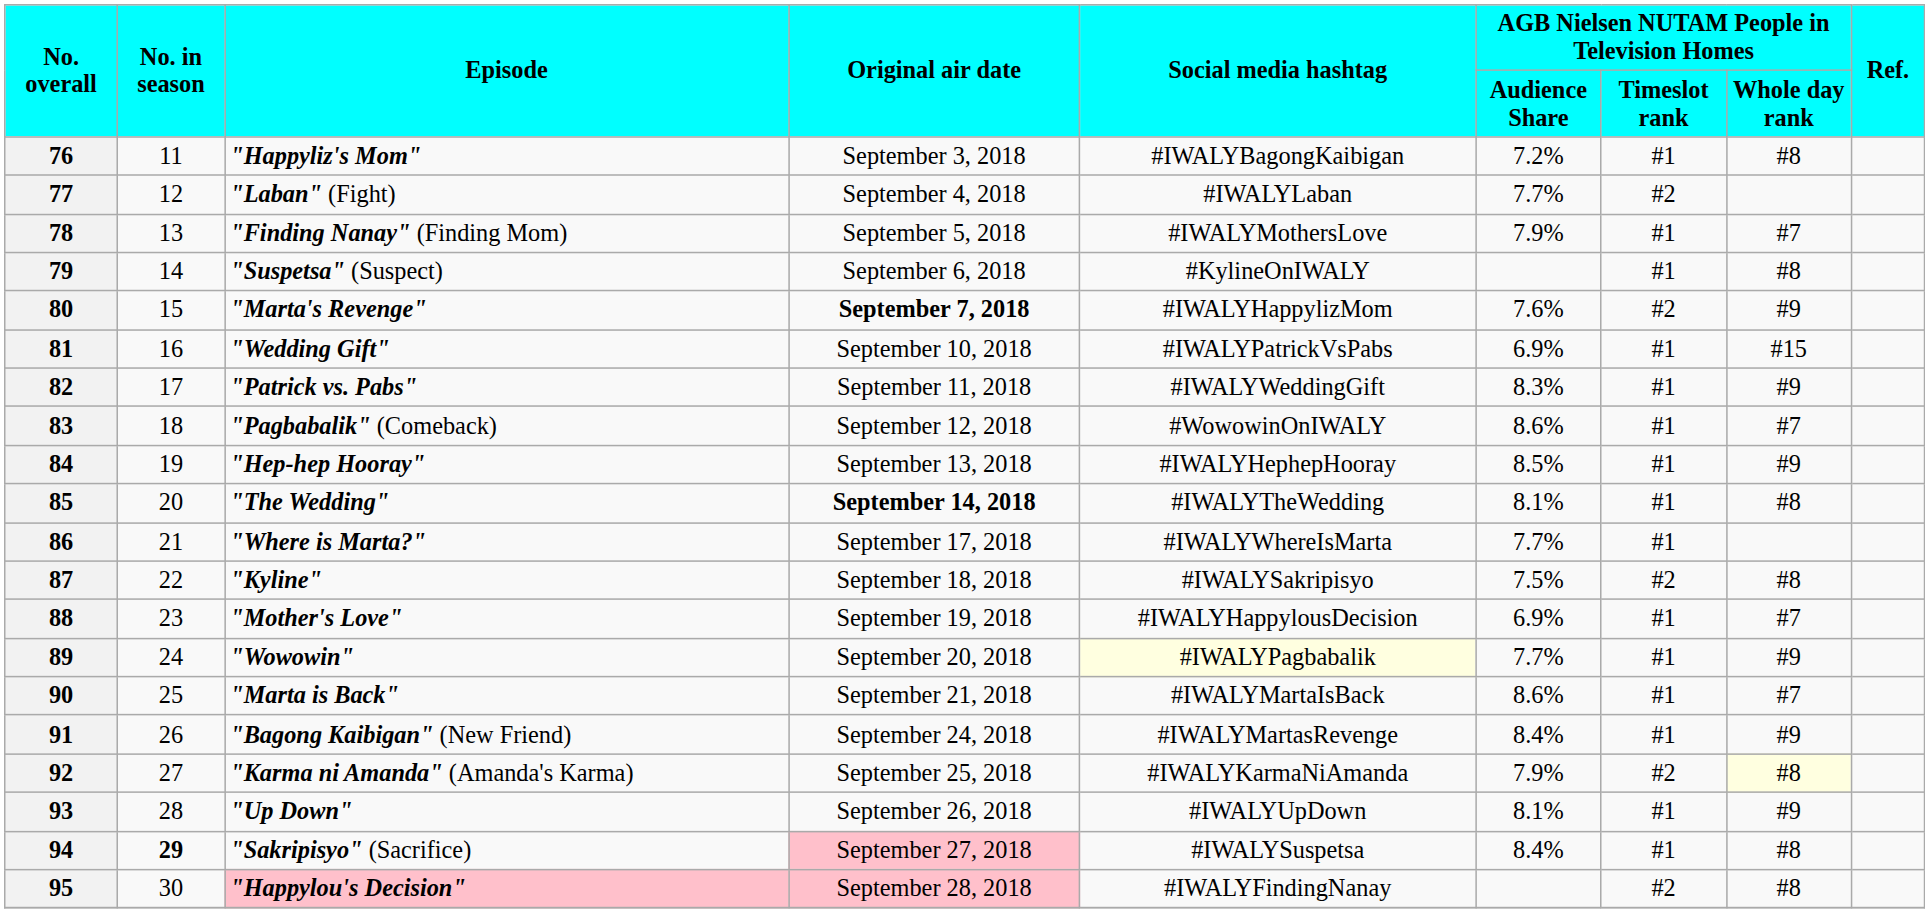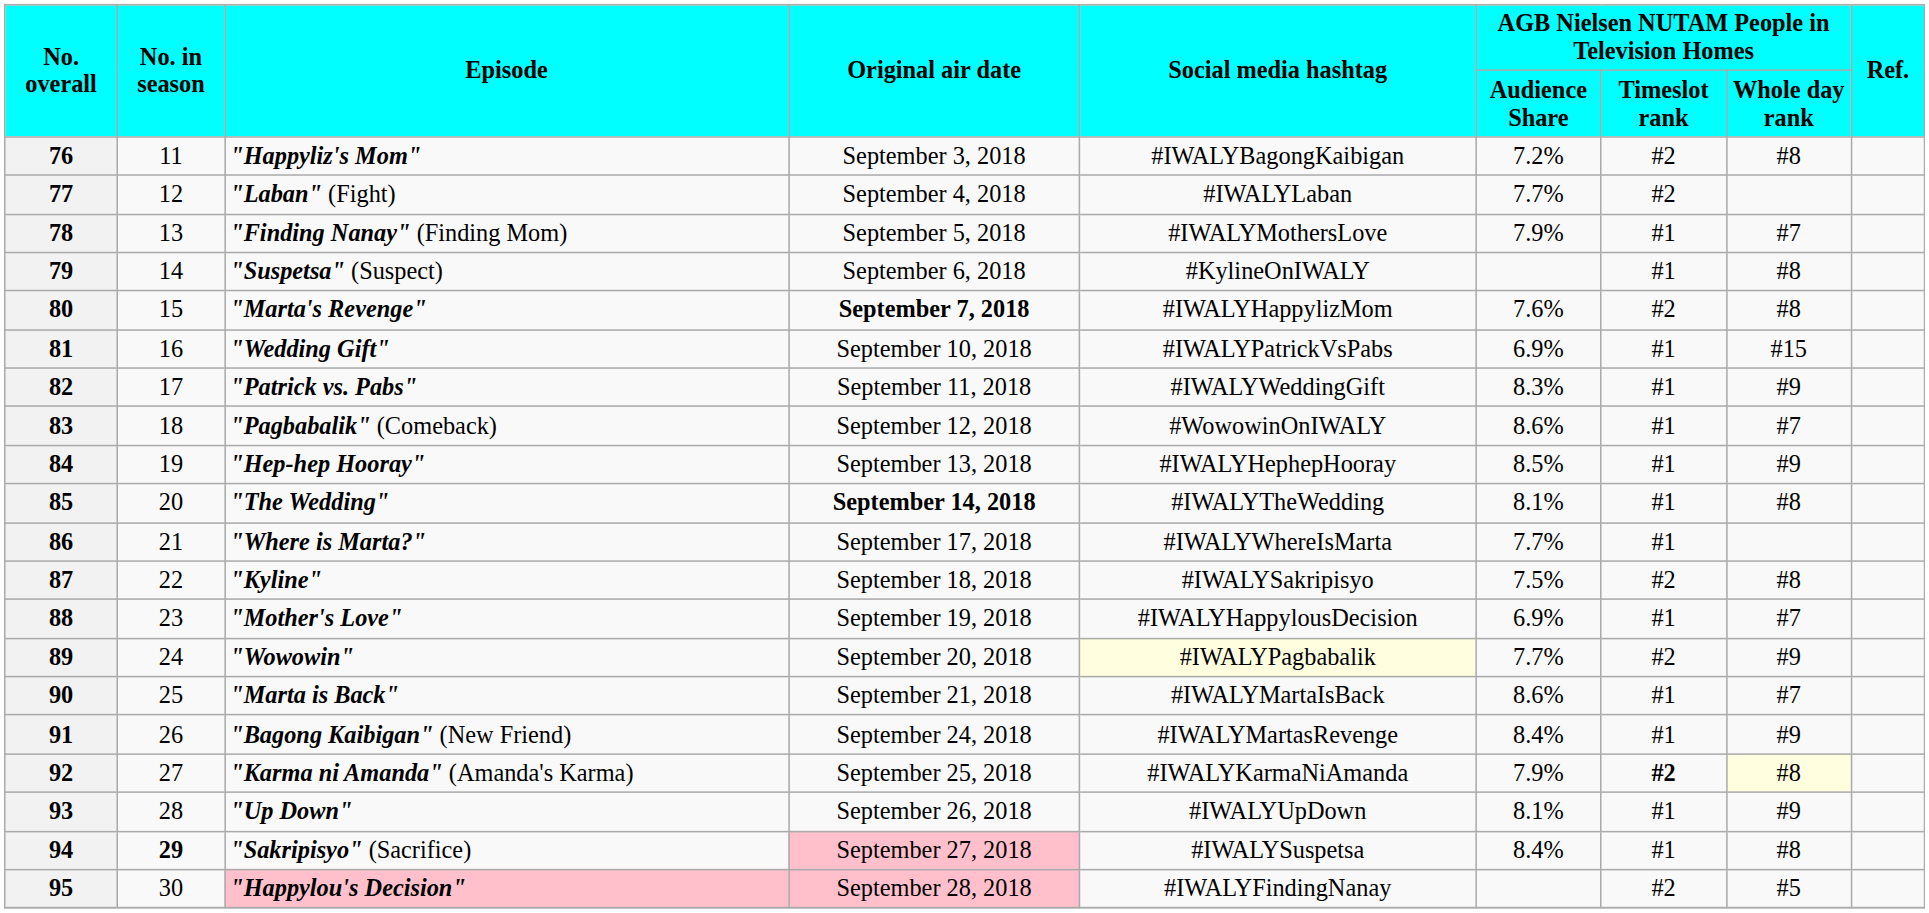(1664, 155) #1 -> (1664, 155) #2
(1789, 309) #9 -> (1789, 309) #8
(1664, 657) #1 -> (1664, 657) #2
(1664, 772) normal -> (1664, 772) bold
(1789, 888) #8 -> (1789, 888) #5
